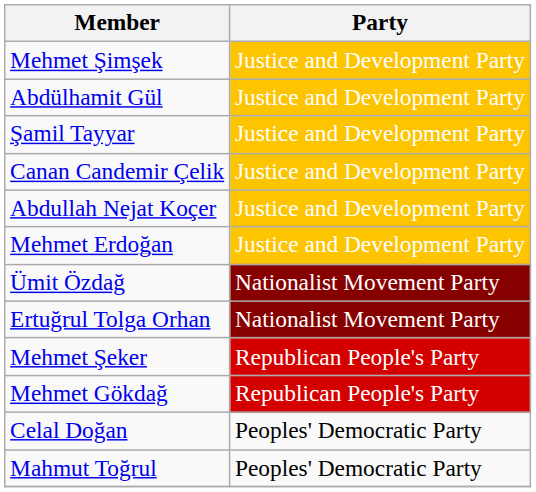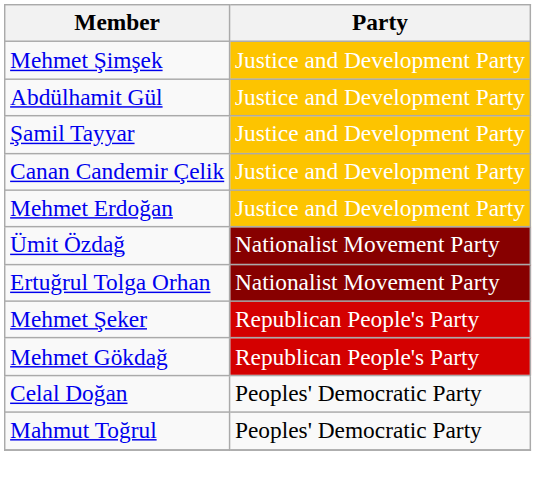- row: (113, 208)
